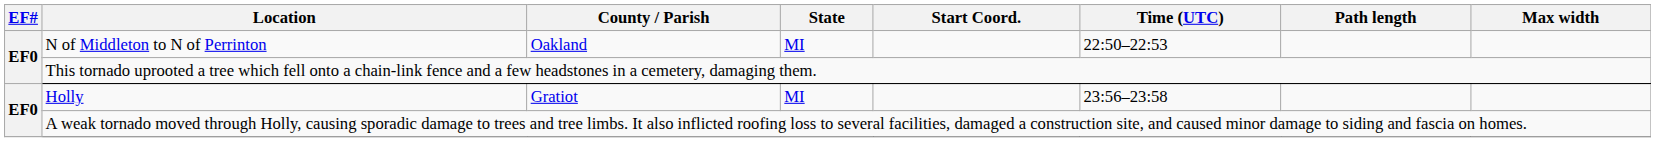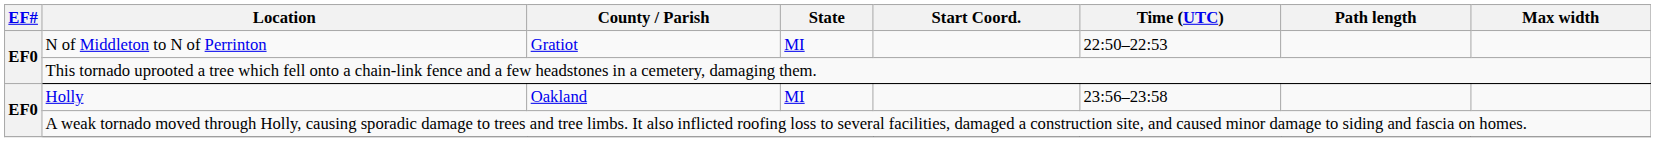(559, 44) Oakland -> (554, 44) Gratiot
(554, 96) Gratiot -> (559, 96) Oakland
